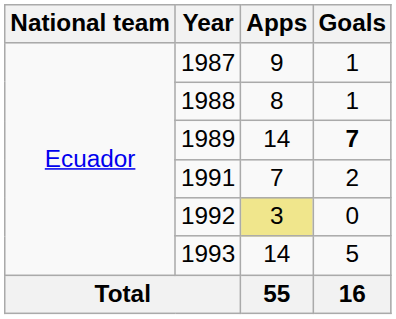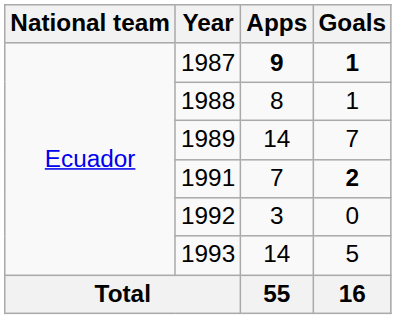(277, 62) normal -> (277, 62) bold
(352, 62) normal -> (352, 62) bold
(352, 139) bold -> (352, 139) normal
(352, 178) normal -> (352, 178) bold
(277, 216) khaki background -> (277, 216) no background
